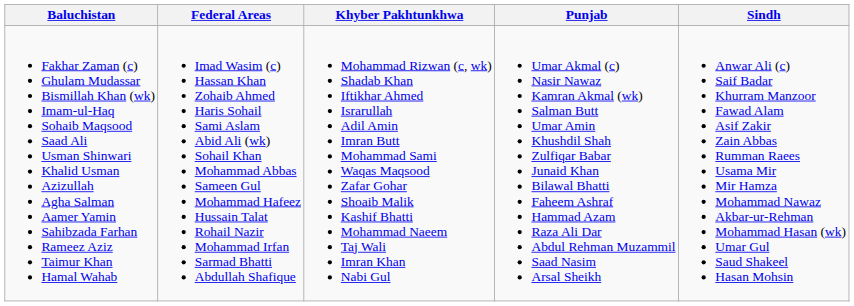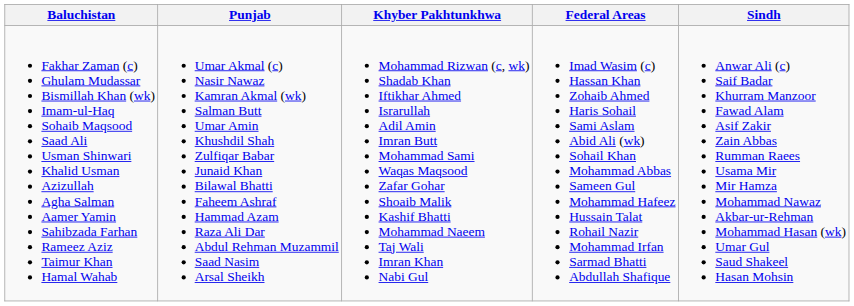columns swapped: (231, 15) <-> (587, 15)
